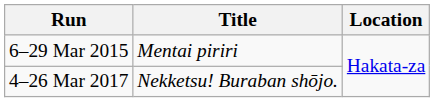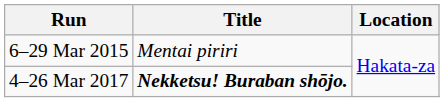(238, 81) normal -> (243, 81) bold
